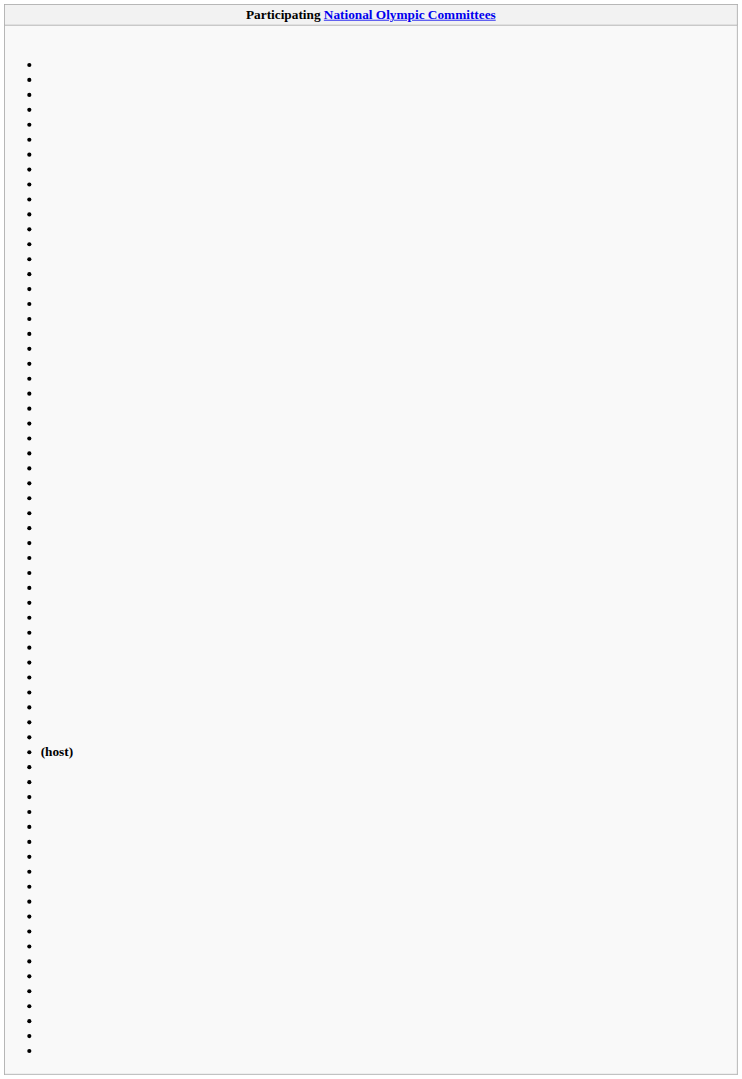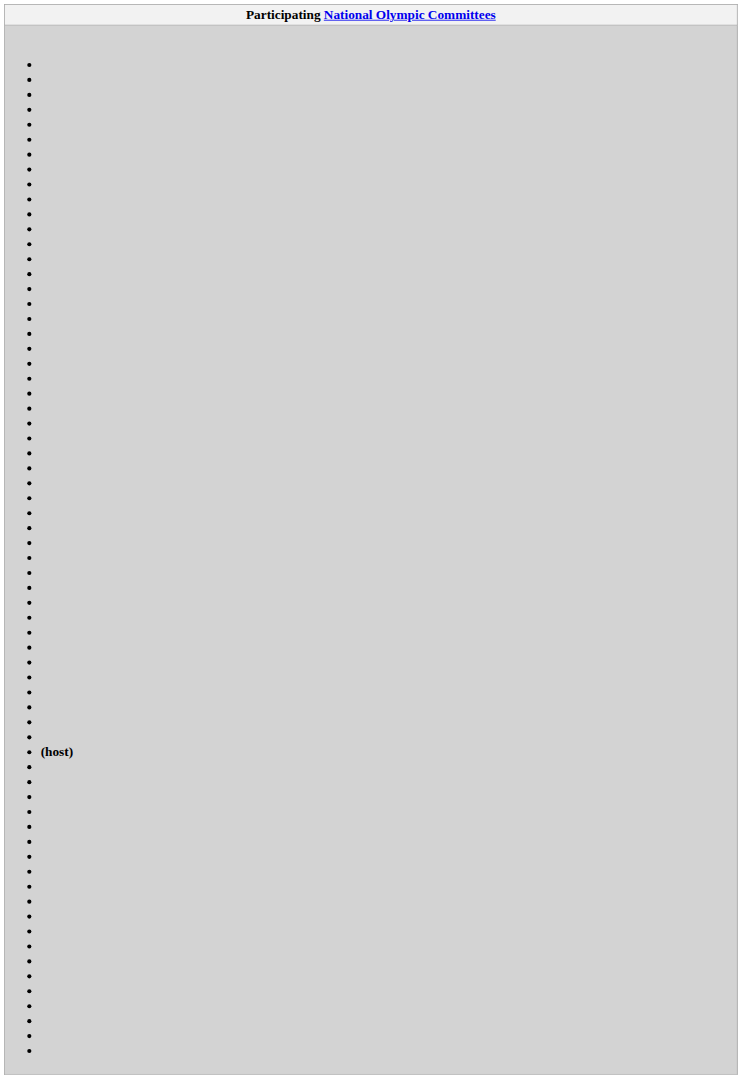(371, 557) no background -> (371, 557) lightgrey background
